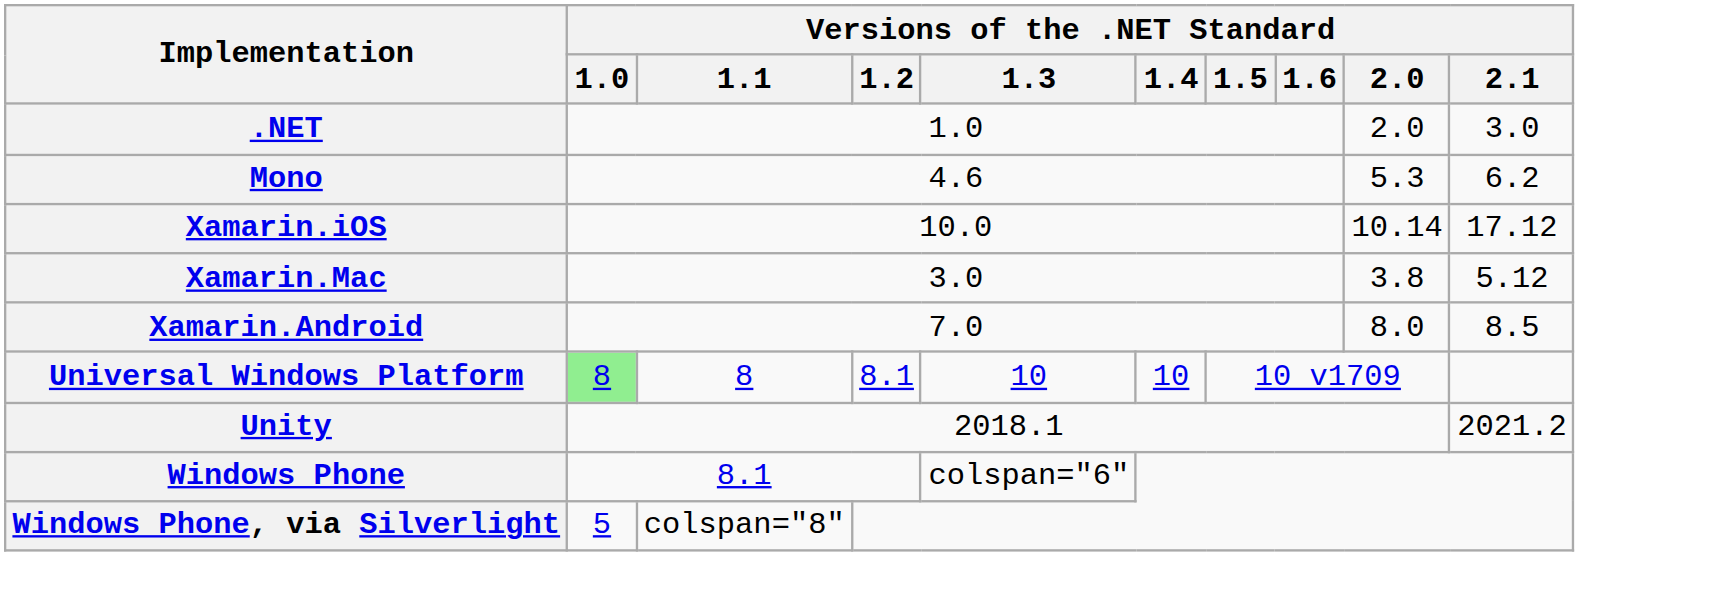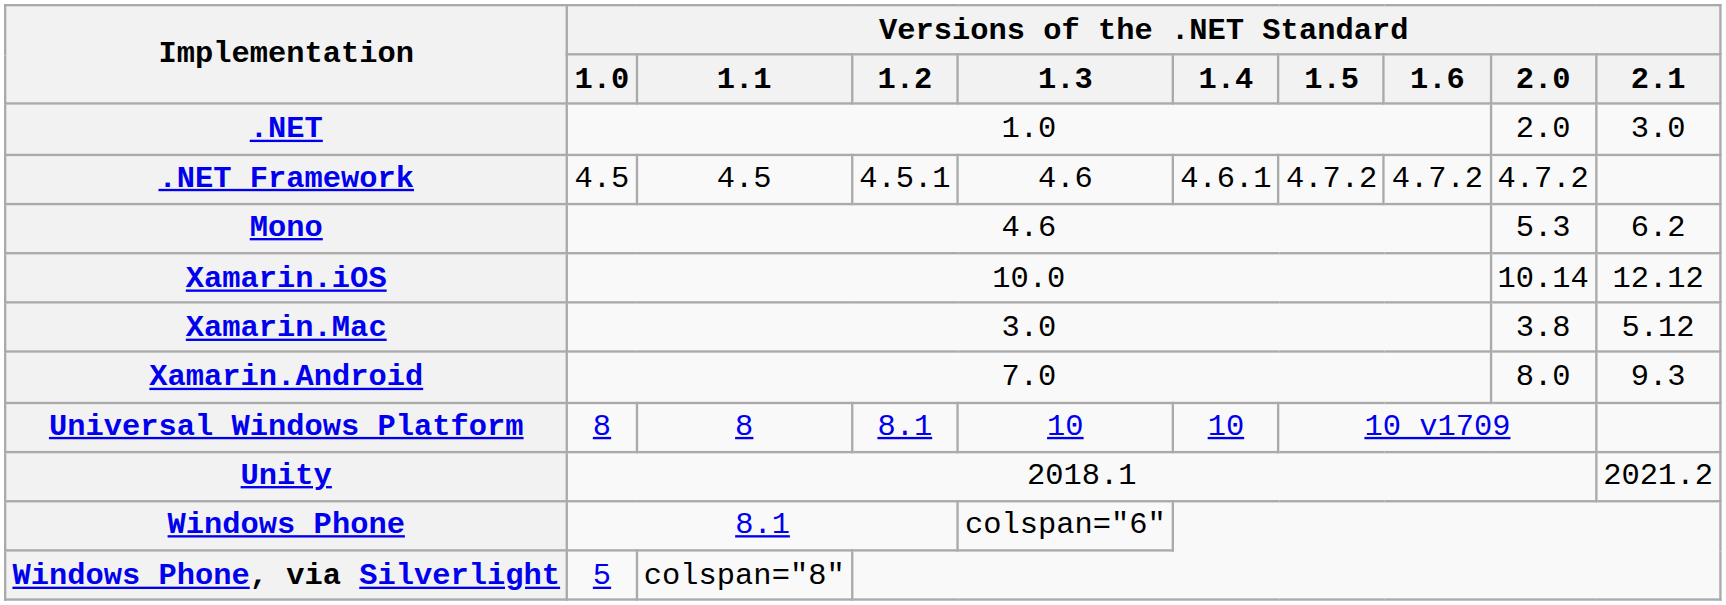+ row: (286, 179)
(1512, 228) 17.12 -> (1658, 278) 12.12
(1512, 327) 8.5 -> (1658, 377) 9.3
(602, 377) lightgreen background -> (602, 427) no background
